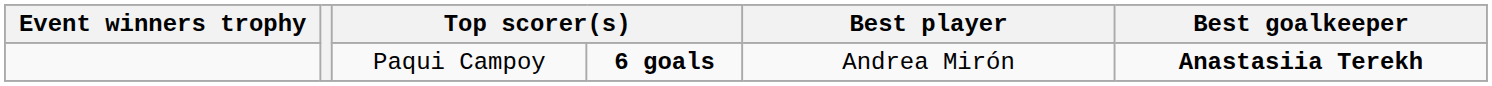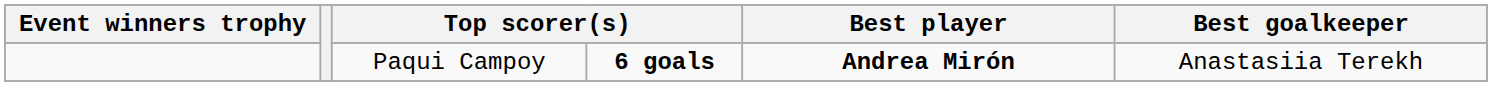(929, 62) normal -> (929, 62) bold
(1301, 62) bold -> (1301, 62) normal
